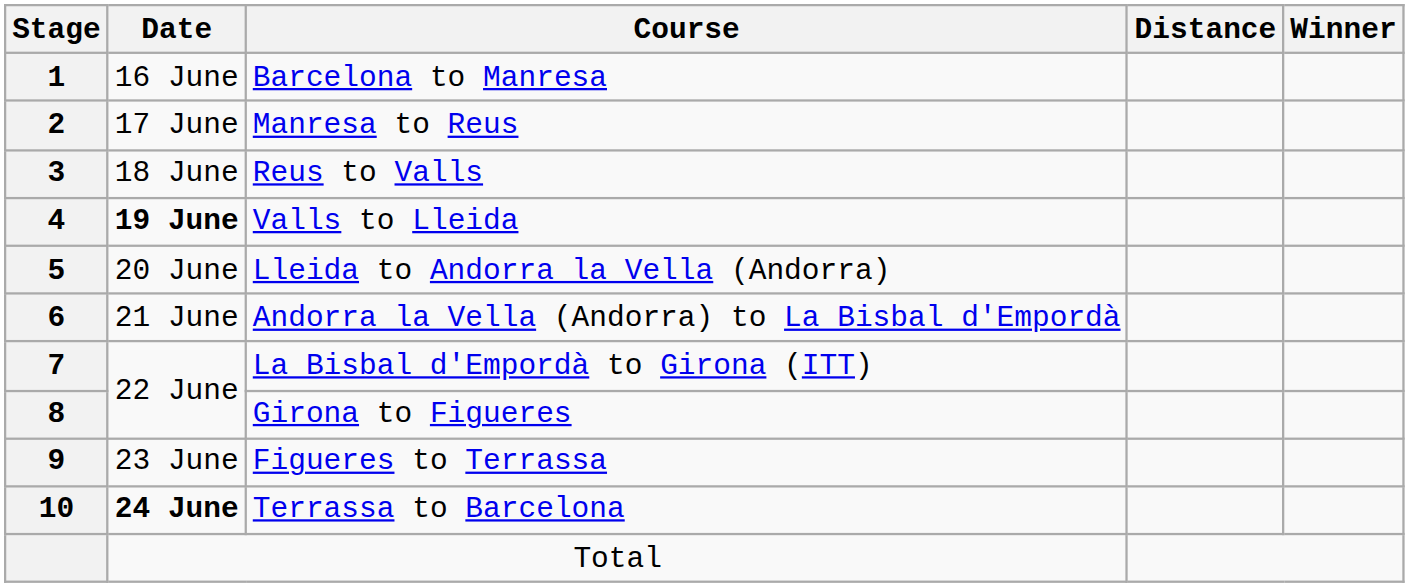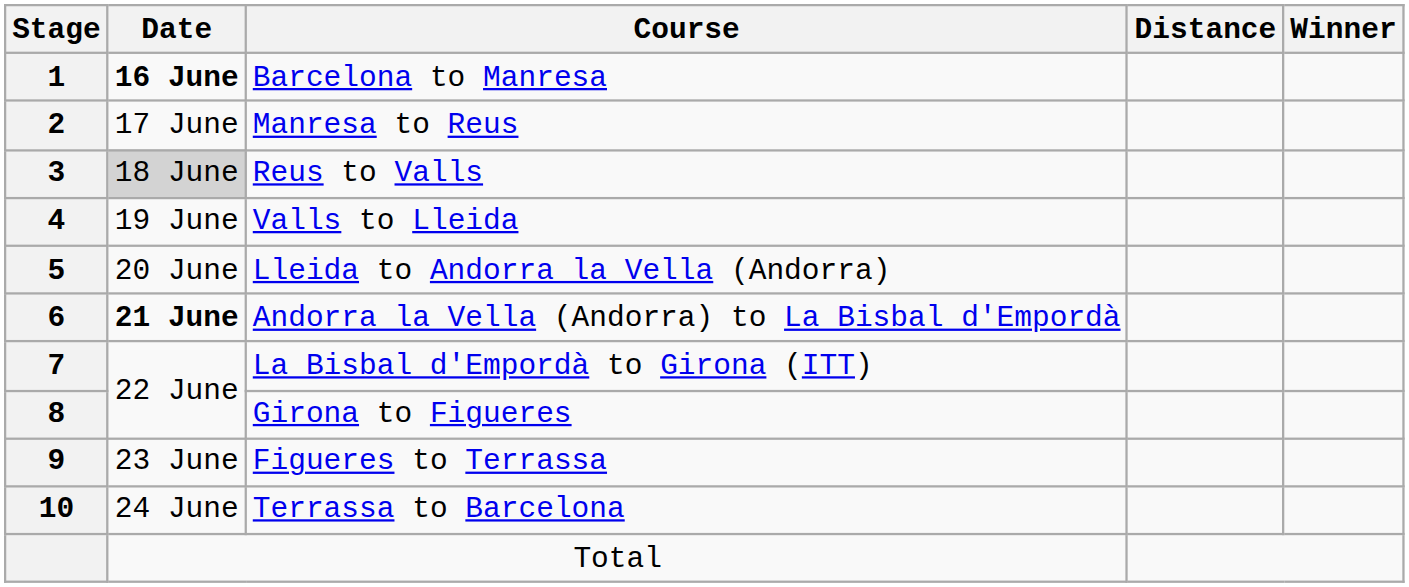(177, 77) normal -> (177, 77) bold
(177, 173) no background -> (177, 173) lightgrey background
(177, 222) bold -> (177, 222) normal
(177, 318) normal -> (177, 318) bold
(177, 510) bold -> (177, 510) normal
